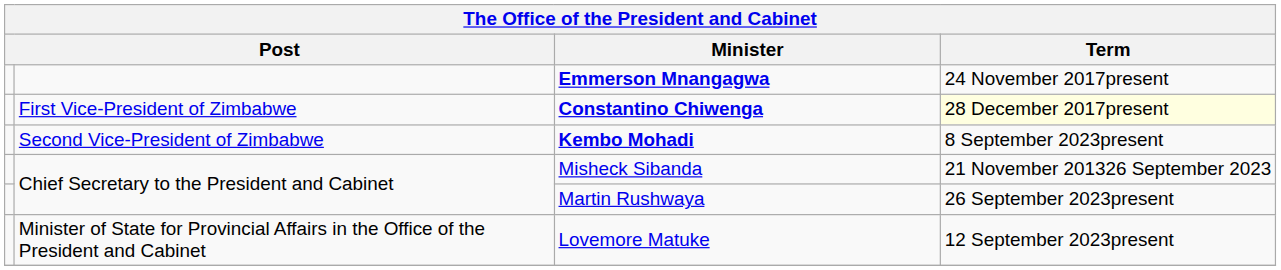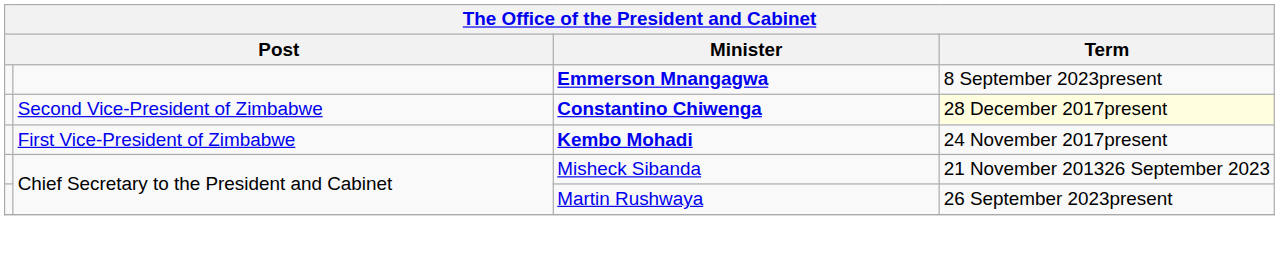(1057, 79) 24 November 2017present -> (1053, 79) 8 September 2023present
(158, 109) First Vice-President of Zimbabwe -> (170, 109) Second Vice-President of Zimbabwe
(171, 139) Second Vice-President of Zimbabwe -> (156, 139) First Vice-President of Zimbabwe
(1054, 139) 8 September 2023present -> (1055, 139) 24 November 2017present
- row: (634, 239)
